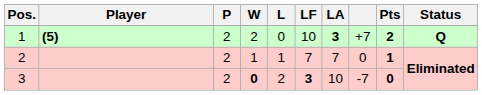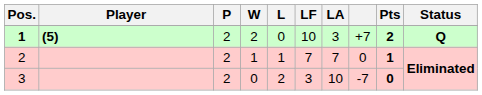(22, 36) normal -> (22, 36) bold
(336, 36) bold -> (336, 36) normal
(254, 79) bold -> (254, 79) normal
(308, 79) bold -> (308, 79) normal
